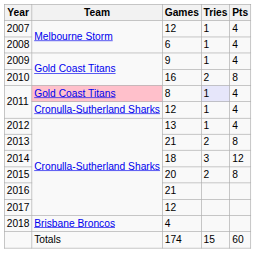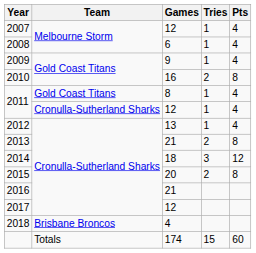(75, 93) pink background -> (75, 93) no background
(206, 93) lavender background -> (206, 93) no background
